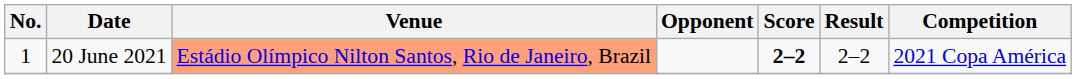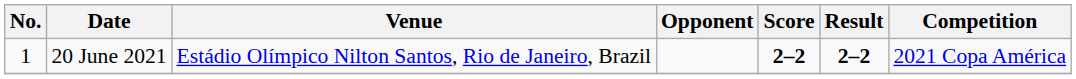(414, 55) lightsalmon background -> (414, 55) no background
(854, 55) normal -> (854, 55) bold
